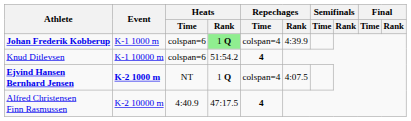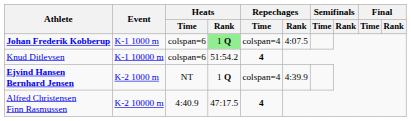(296, 42) 4:39.9 -> (296, 42) 4:07.5
(137, 77) bold -> (137, 77) normal
(296, 77) 4:07.5 -> (296, 77) 4:39.9
